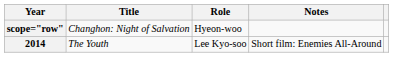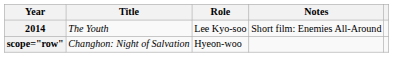rows swapped: (35, 44) <-> (35, 28)
